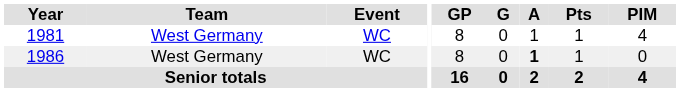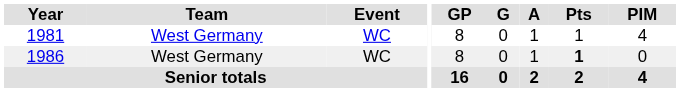(534, 56) bold -> (534, 56) normal
(579, 56) normal -> (579, 56) bold
